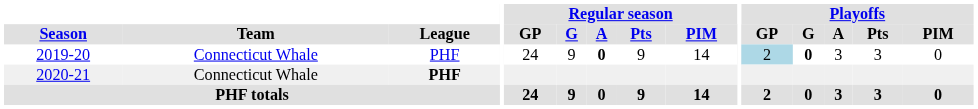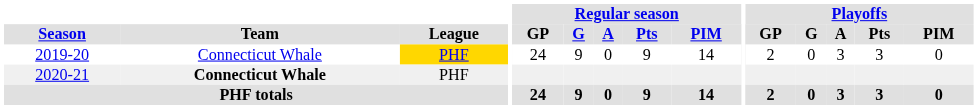(445, 54) no background -> (454, 54) gold background
(602, 54) bold -> (608, 54) normal
(767, 54) lightblue background -> (771, 54) no background
(808, 54) bold -> (811, 54) normal
(256, 74) normal -> (260, 74) bold
(445, 74) bold -> (454, 74) normal
